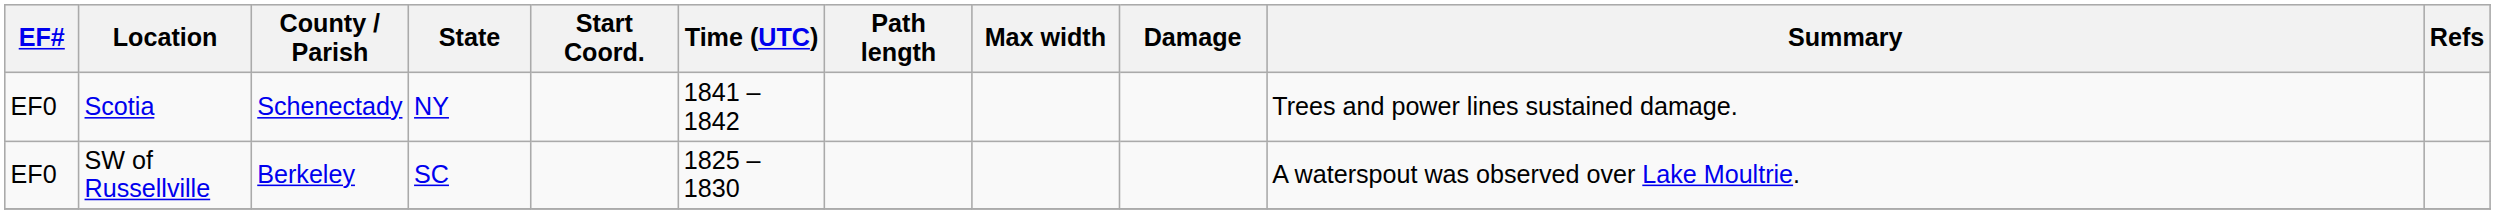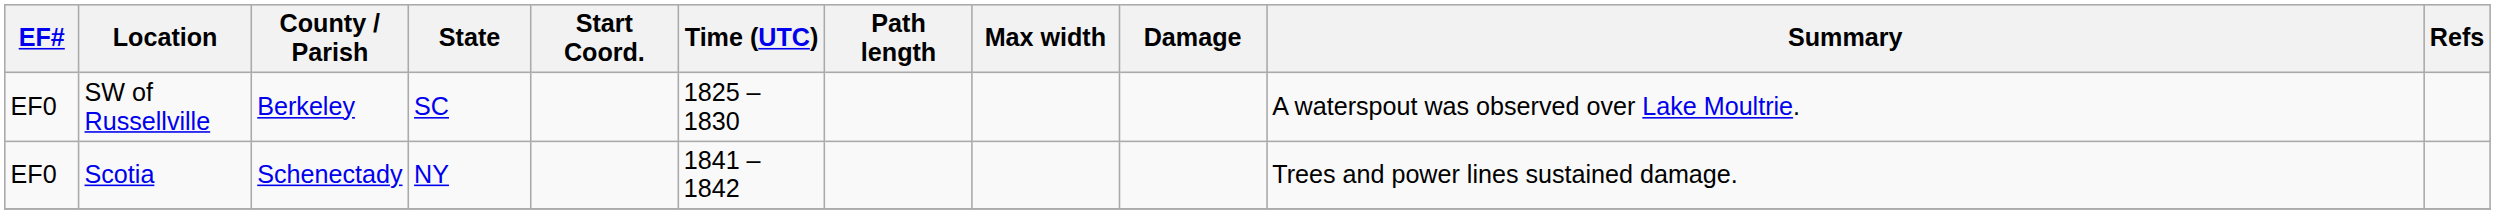rows swapped: (147, 174) <-> (119, 106)
